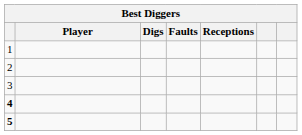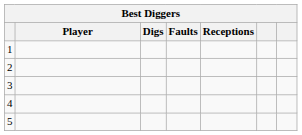(10, 104) bold -> (10, 104) normal
(10, 122) bold -> (10, 122) normal
